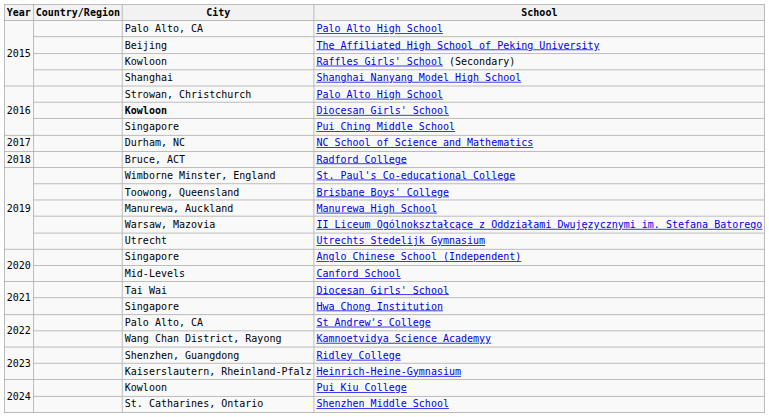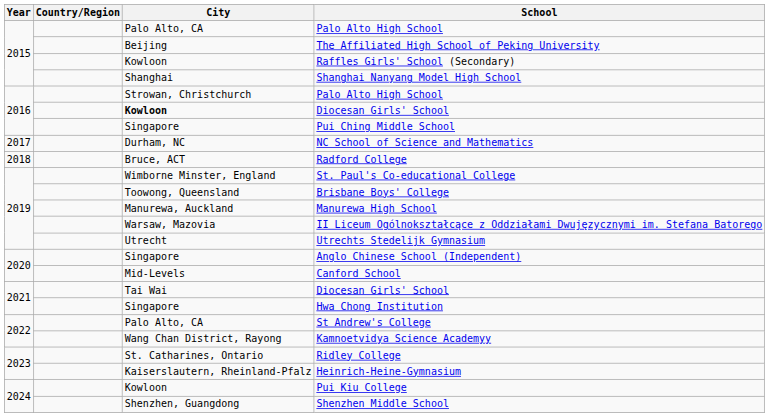(182, 355) Shenzhen, Guangdong -> (194, 355) St. Catharines, Ontario
(194, 404) St. Catharines, Ontario -> (182, 404) Shenzhen, Guangdong
